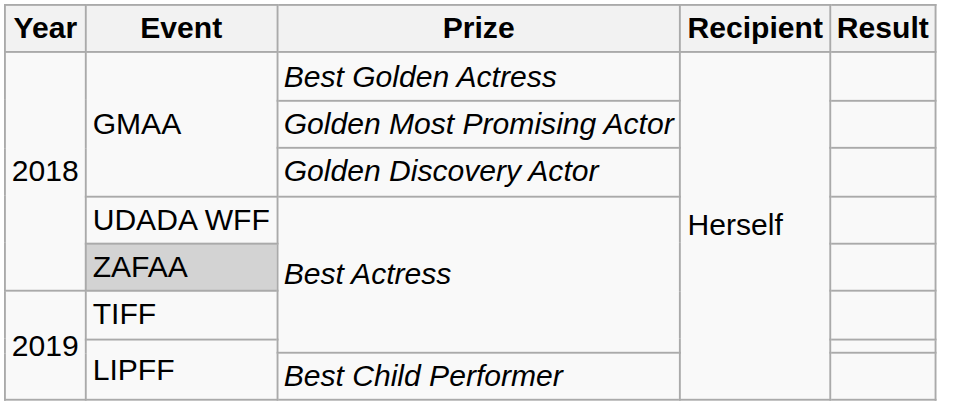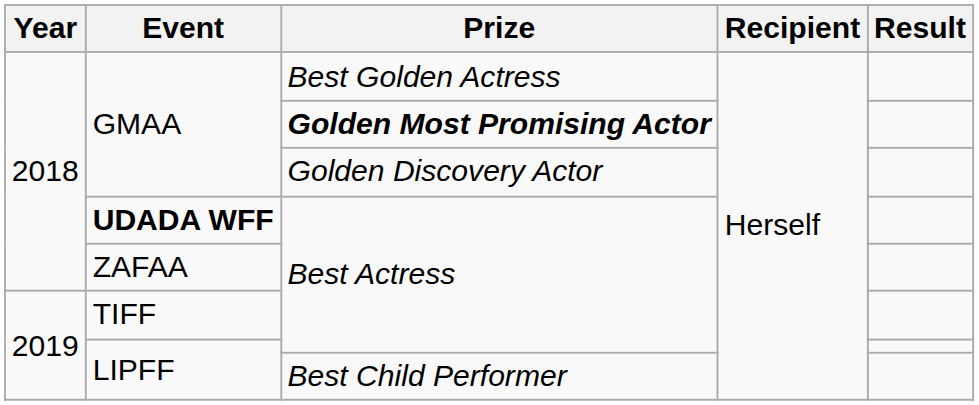(479, 123) normal -> (499, 123) bold
(181, 219) normal -> (183, 219) bold
(140, 266) lightgrey background -> (140, 266) no background
